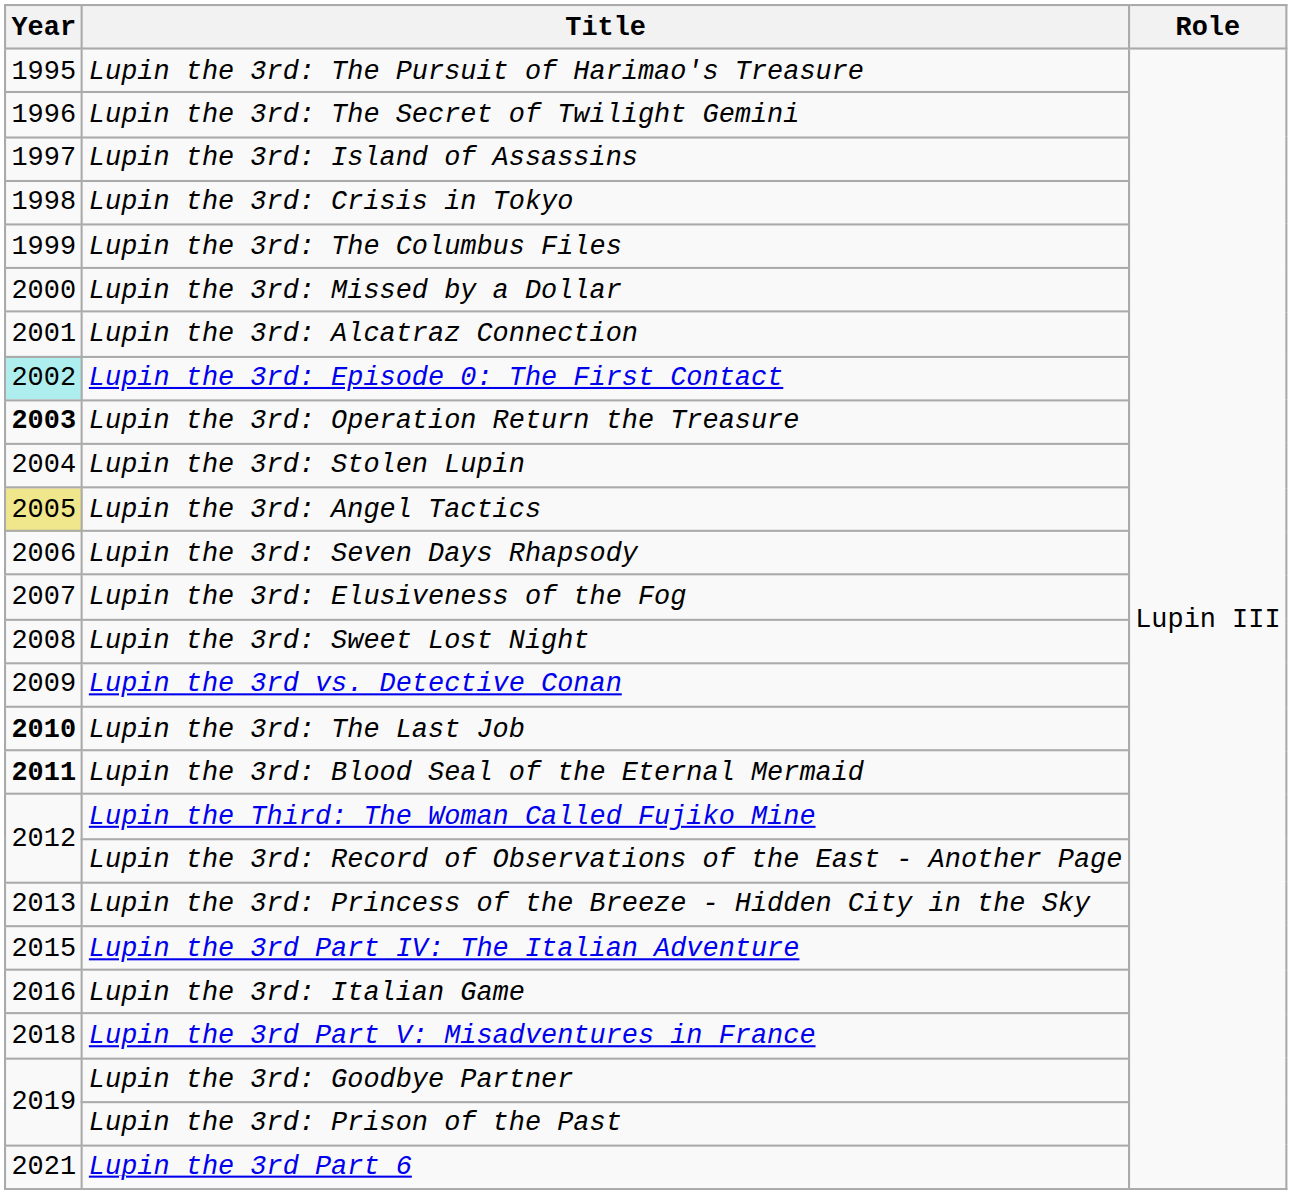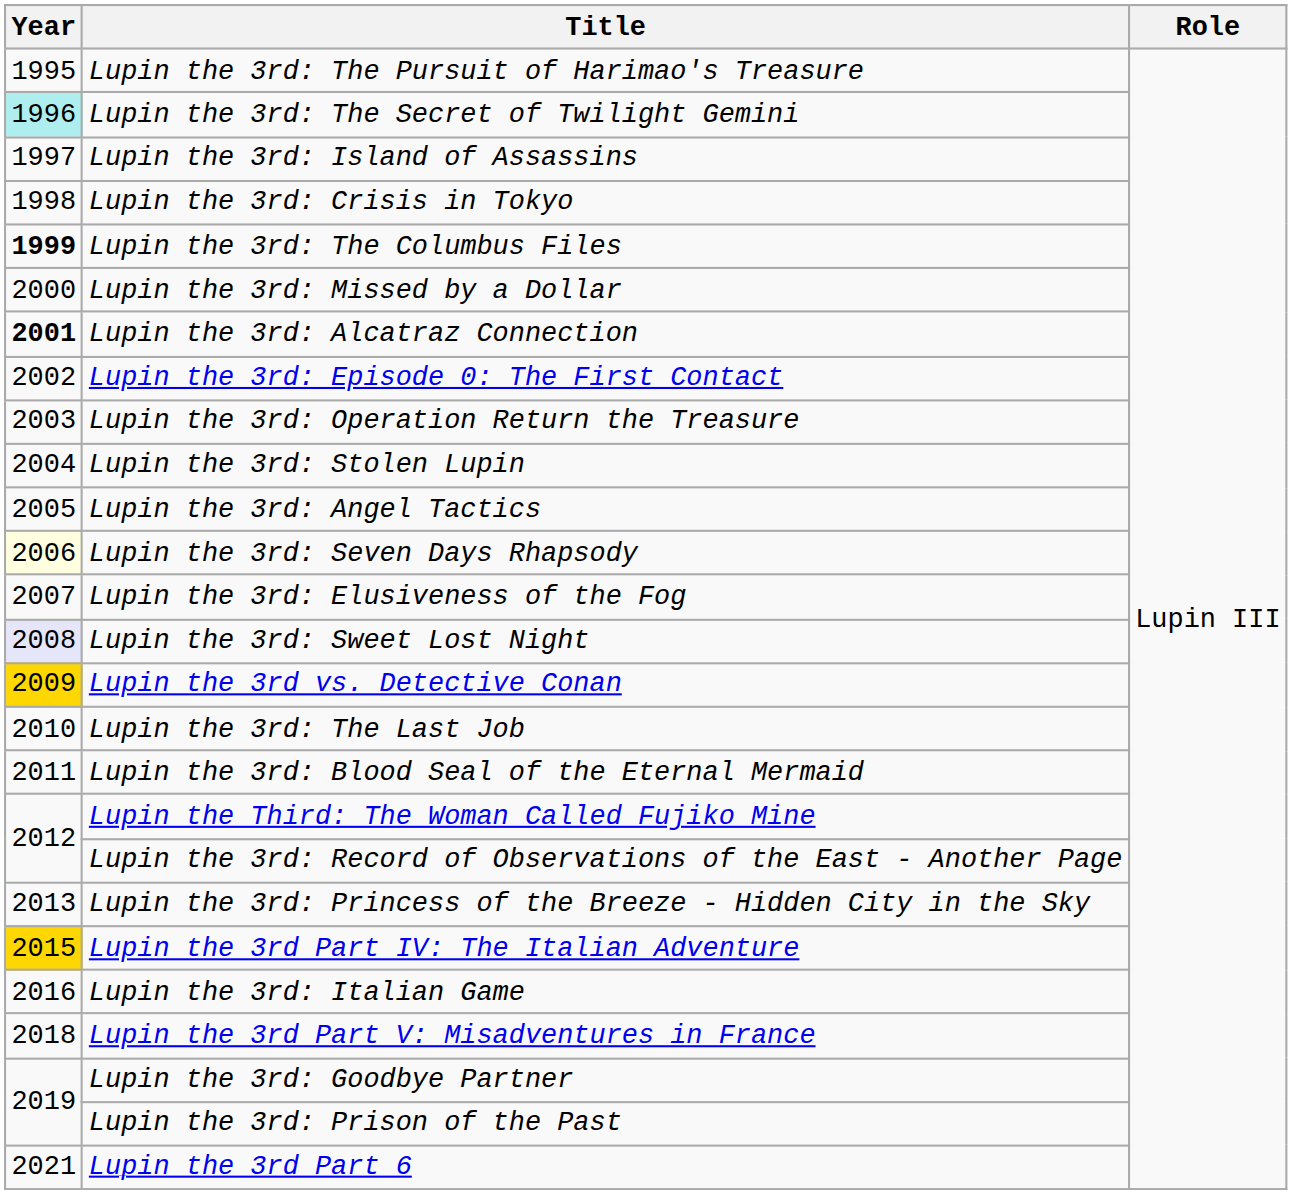(44, 115) no background -> (44, 115) paleturquoise background
(44, 246) normal -> (44, 246) bold
(44, 334) normal -> (44, 334) bold
(44, 378) paleturquoise background -> (44, 378) no background
(44, 422) bold -> (44, 422) normal
(44, 509) khaki background -> (44, 509) no background
(44, 553) no background -> (44, 553) lightyellow background
(44, 641) no background -> (44, 641) lavender background
(44, 685) no background -> (44, 685) gold background
(44, 729) bold -> (44, 729) normal
(44, 773) bold -> (44, 773) normal
(44, 948) no background -> (44, 948) gold background
